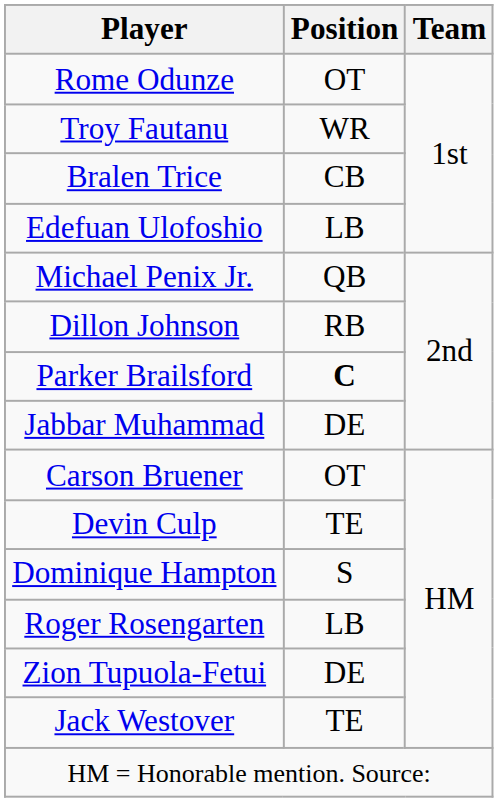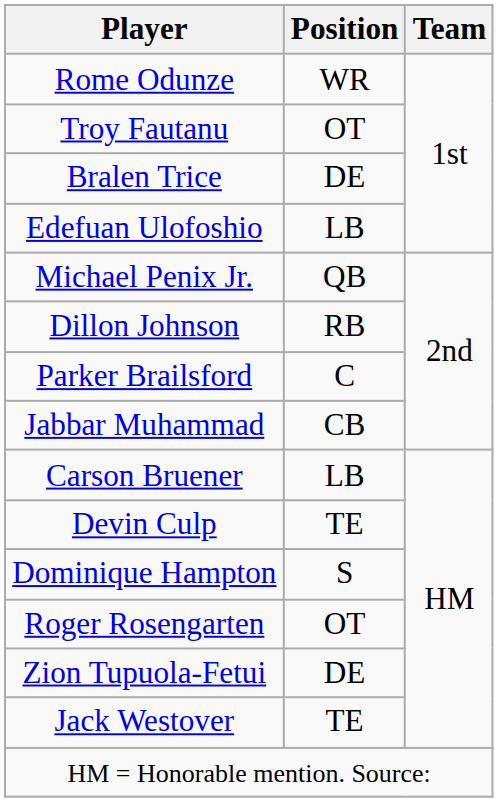(345, 78) OT -> (345, 78) WR
(345, 128) WR -> (345, 128) OT
(345, 177) CB -> (345, 177) DE
(345, 375) bold -> (345, 375) normal
(345, 425) DE -> (345, 425) CB
(345, 474) OT -> (345, 474) LB
(345, 623) LB -> (345, 623) OT
